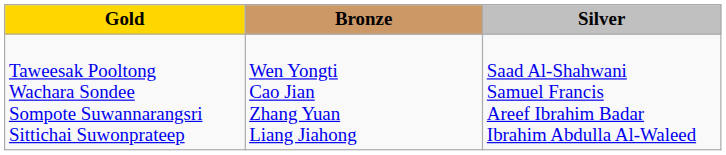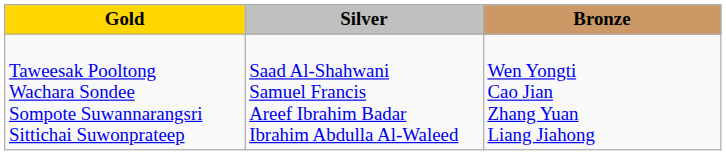columns swapped: (602, 19) <-> (364, 19)
